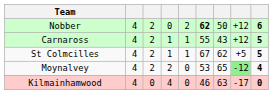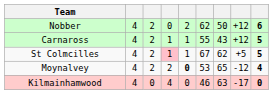(205, 26) bold -> (205, 26) normal
(170, 54) no background -> (170, 54) pink background
(187, 68) normal -> (187, 68) bold
(241, 68) lightgreen background -> (241, 68) no background
